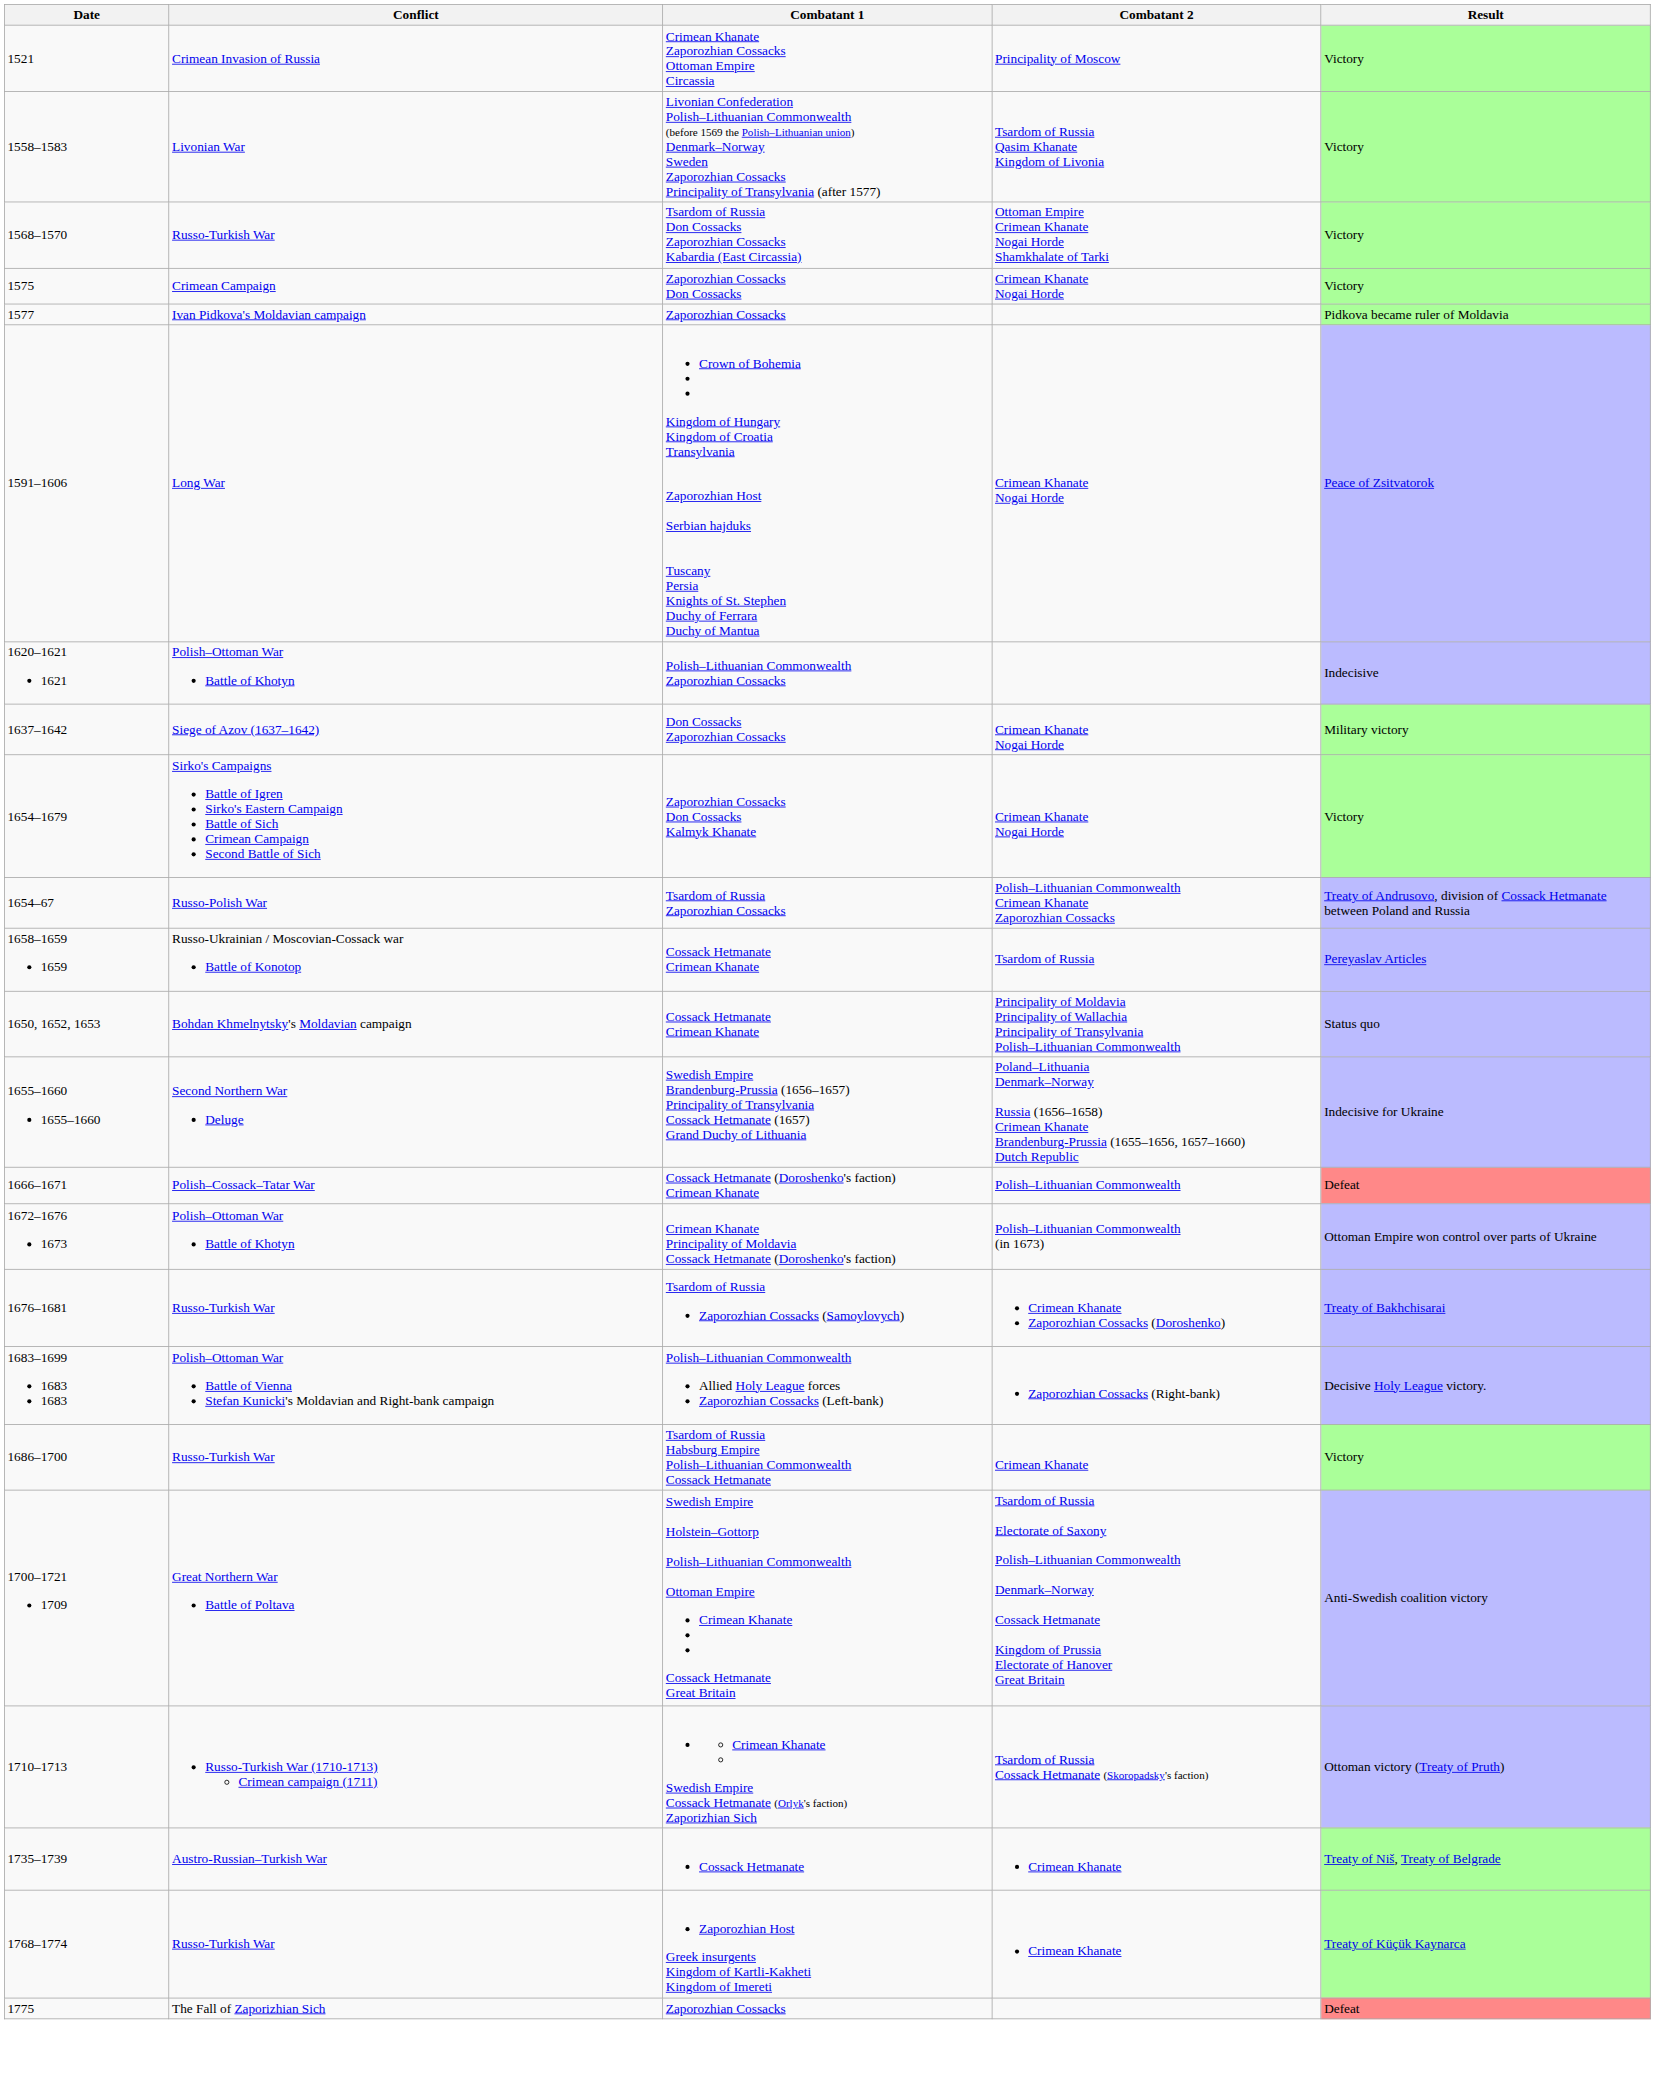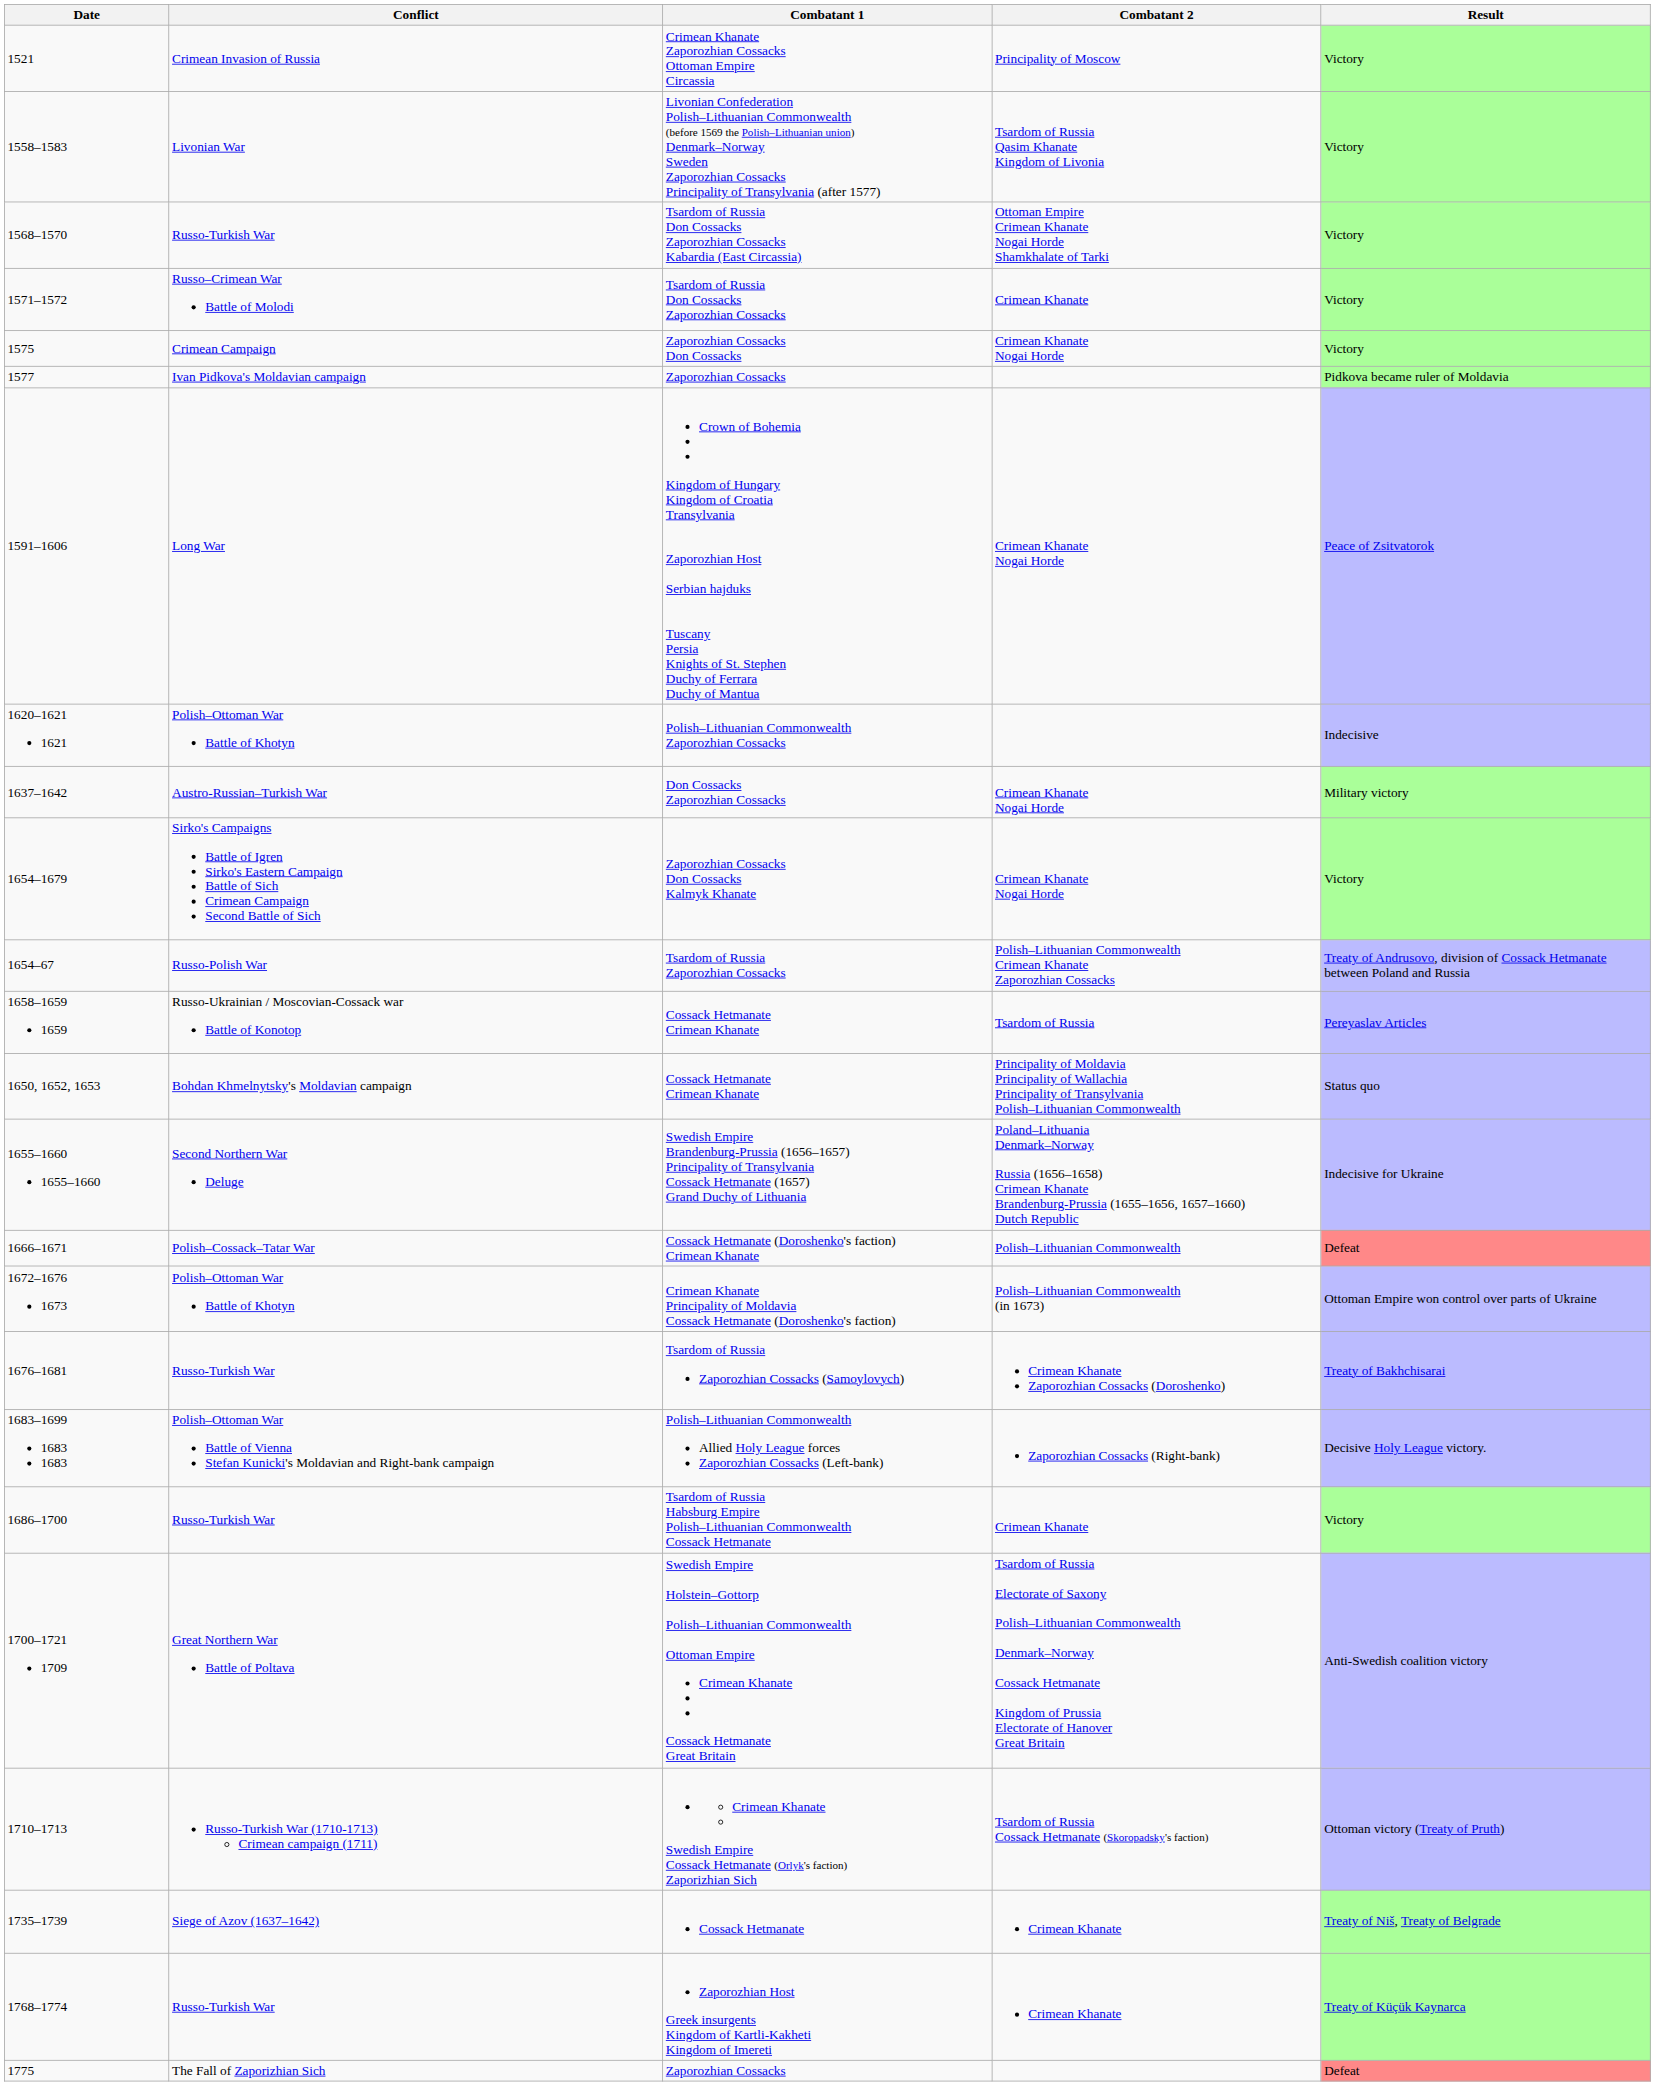+ row: (37, 299)
(246, 729) Siege of Azov (1637–1642) -> (250, 792) Austro-Russian–Turkish War
(250, 1859) Austro-Russian–Turkish War -> (246, 1921) Siege of Azov (1637–1642)
